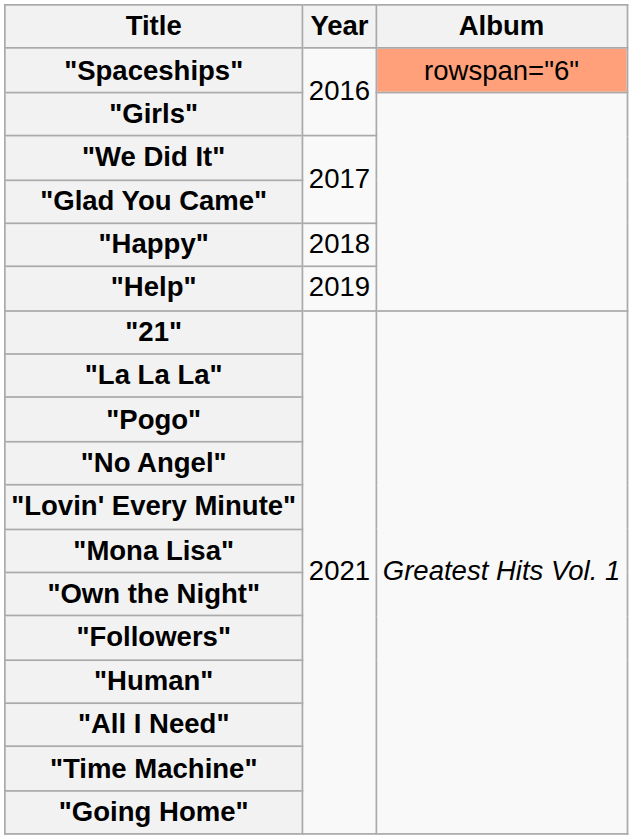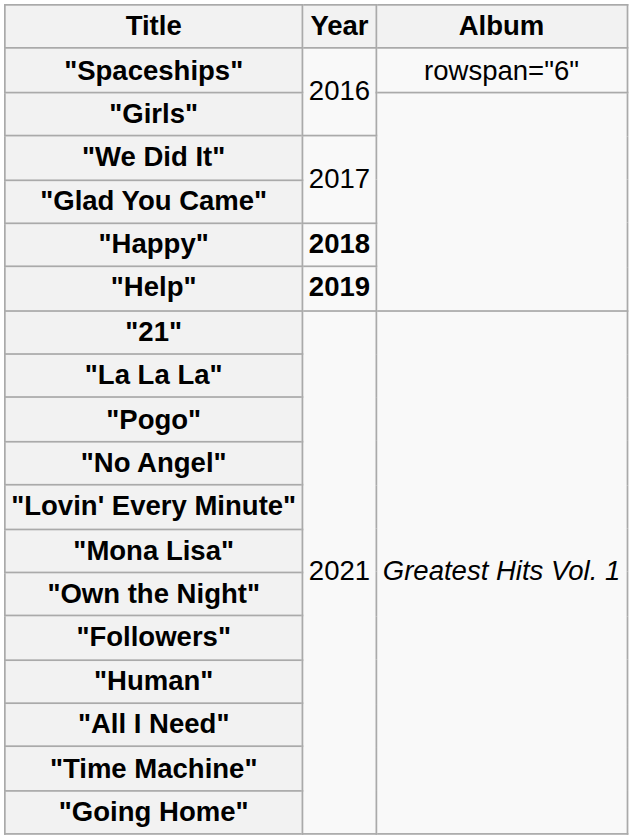(502, 69) lightsalmon background -> (502, 69) no background
(339, 244) normal -> (339, 244) bold
(339, 288) normal -> (339, 288) bold
